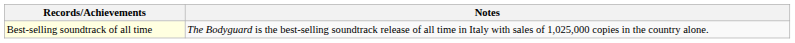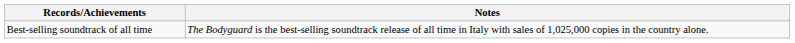(79, 29) lightyellow background -> (79, 29) no background
